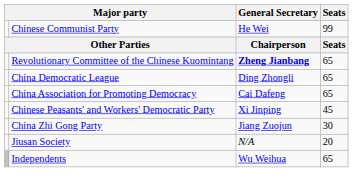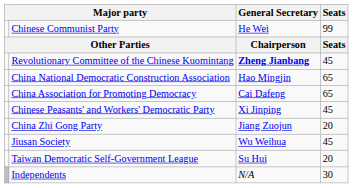(328, 61) 65 -> (328, 61) 45
- row: (65, 77)
+ row: (121, 77)
(328, 126) 30 -> (328, 126) 20
(246, 142) N/A -> (262, 142) Wu Weihua
(328, 142) 20 -> (328, 142) 45
+ row: (105, 158)
(262, 158) Wu Weihua -> (246, 175) N/A
(328, 158) 65 -> (328, 175) 30
